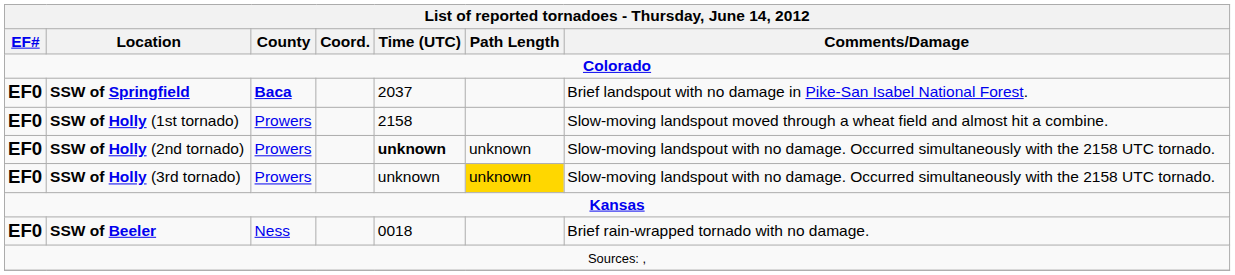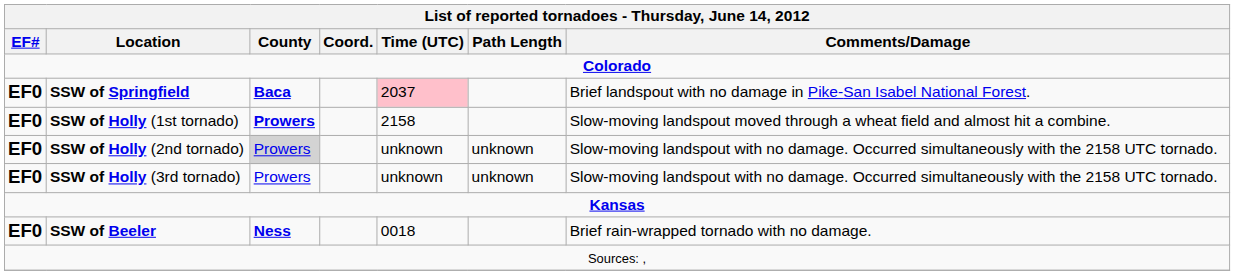(395, 92) no background -> (398, 92) pink background
(283, 121) normal -> (284, 121) bold
(283, 149) no background -> (282, 149) lightgrey background
(412, 149) bold -> (412, 149) normal
(500, 178) gold background -> (503, 178) no background
(272, 231) normal -> (272, 231) bold
